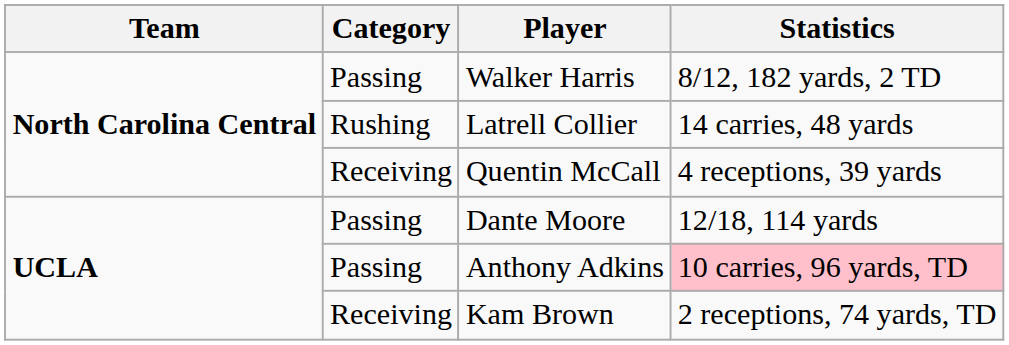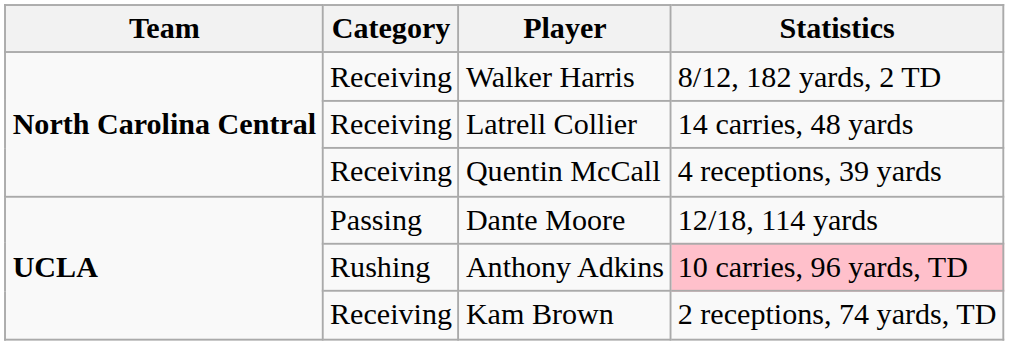(376, 76) Passing -> (391, 76) Receiving
(380, 123) Rushing -> (391, 123) Receiving
(376, 266) Passing -> (380, 266) Rushing
